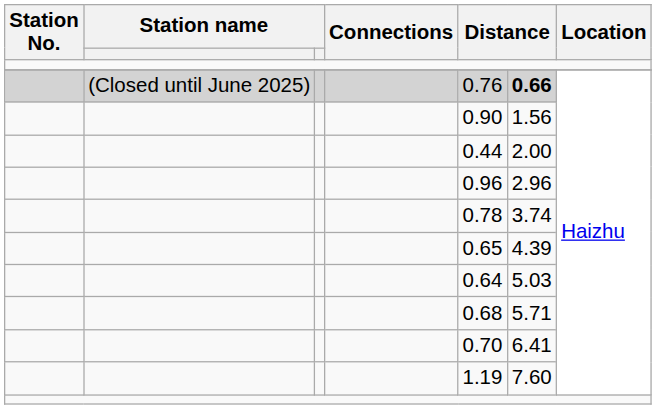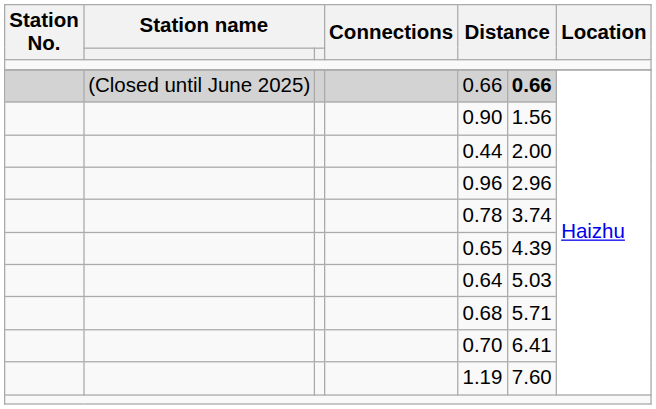(482, 85) 0.76 -> (482, 85) 0.66
